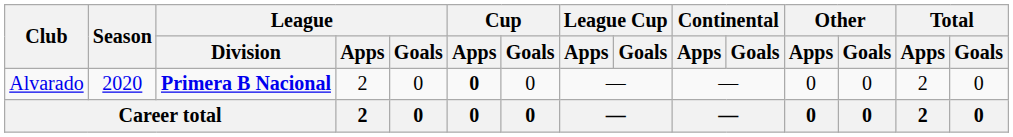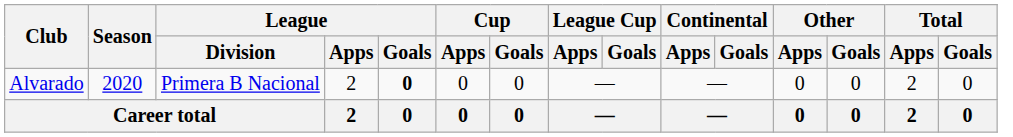(246, 83) bold -> (240, 83) normal
(418, 83) normal -> (407, 83) bold
(474, 83) bold -> (463, 83) normal
